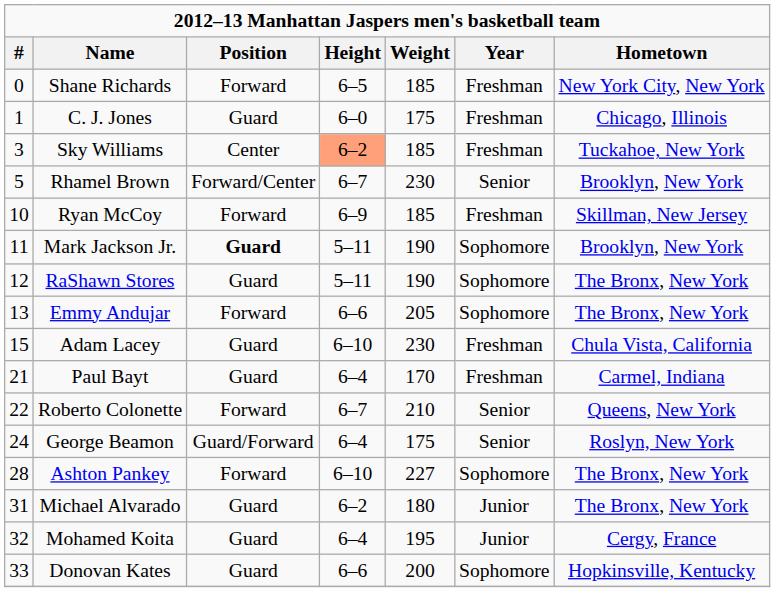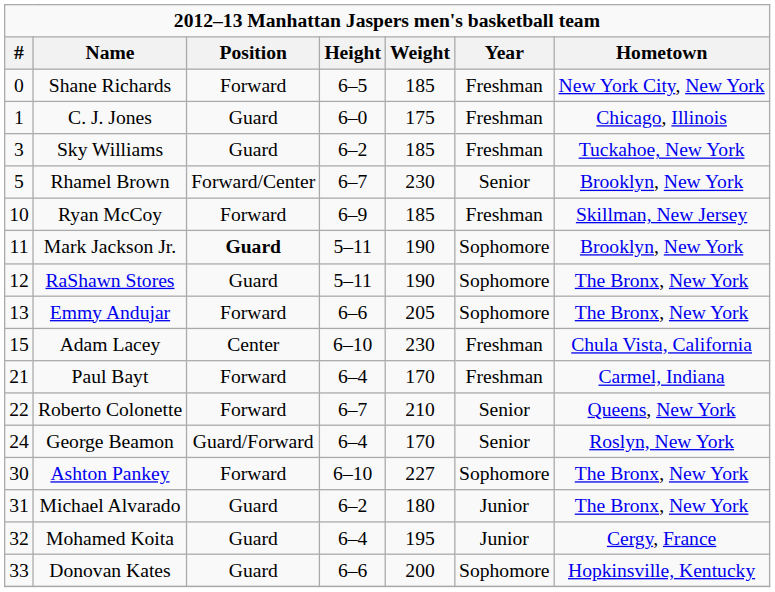(253, 150) Center -> (253, 150) Guard
(353, 150) lightsalmon background -> (353, 150) no background
(253, 344) Guard -> (253, 344) Center
(253, 376) Guard -> (253, 376) Forward
(420, 441) 175 -> (420, 441) 170
(19, 473) 28 -> (19, 473) 30
